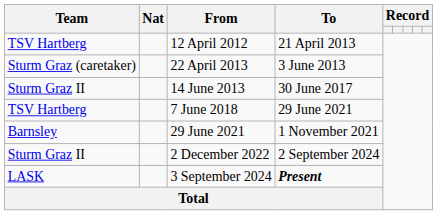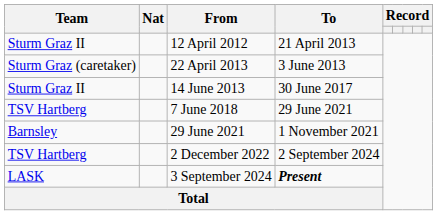(47, 44) TSV Hartberg -> (46, 44) Sturm Graz II
(46, 154) Sturm Graz II -> (47, 154) TSV Hartberg
